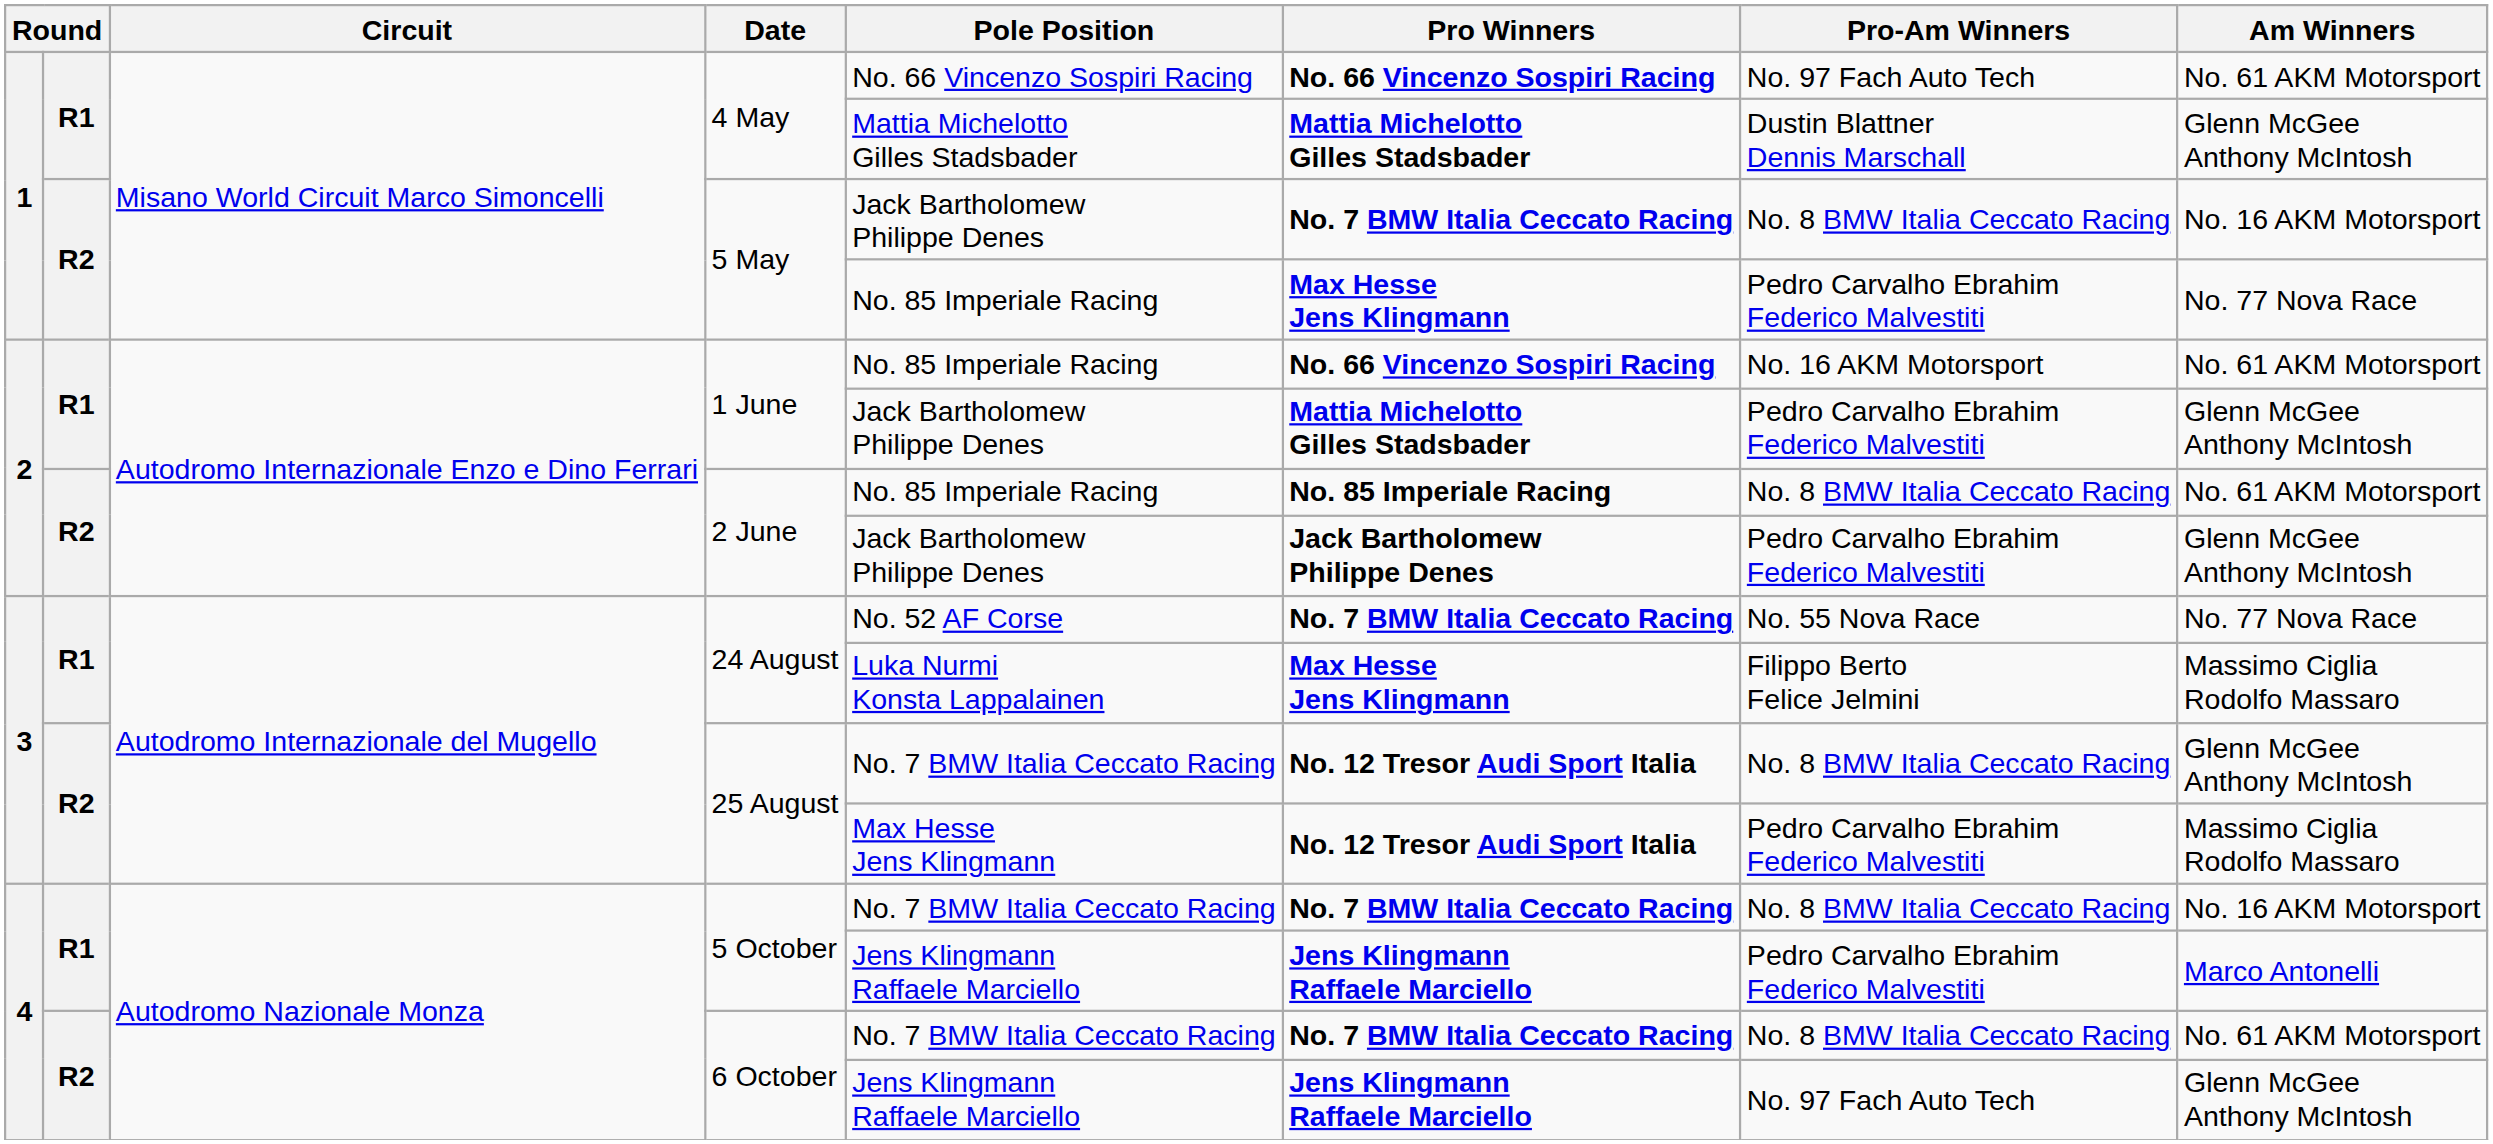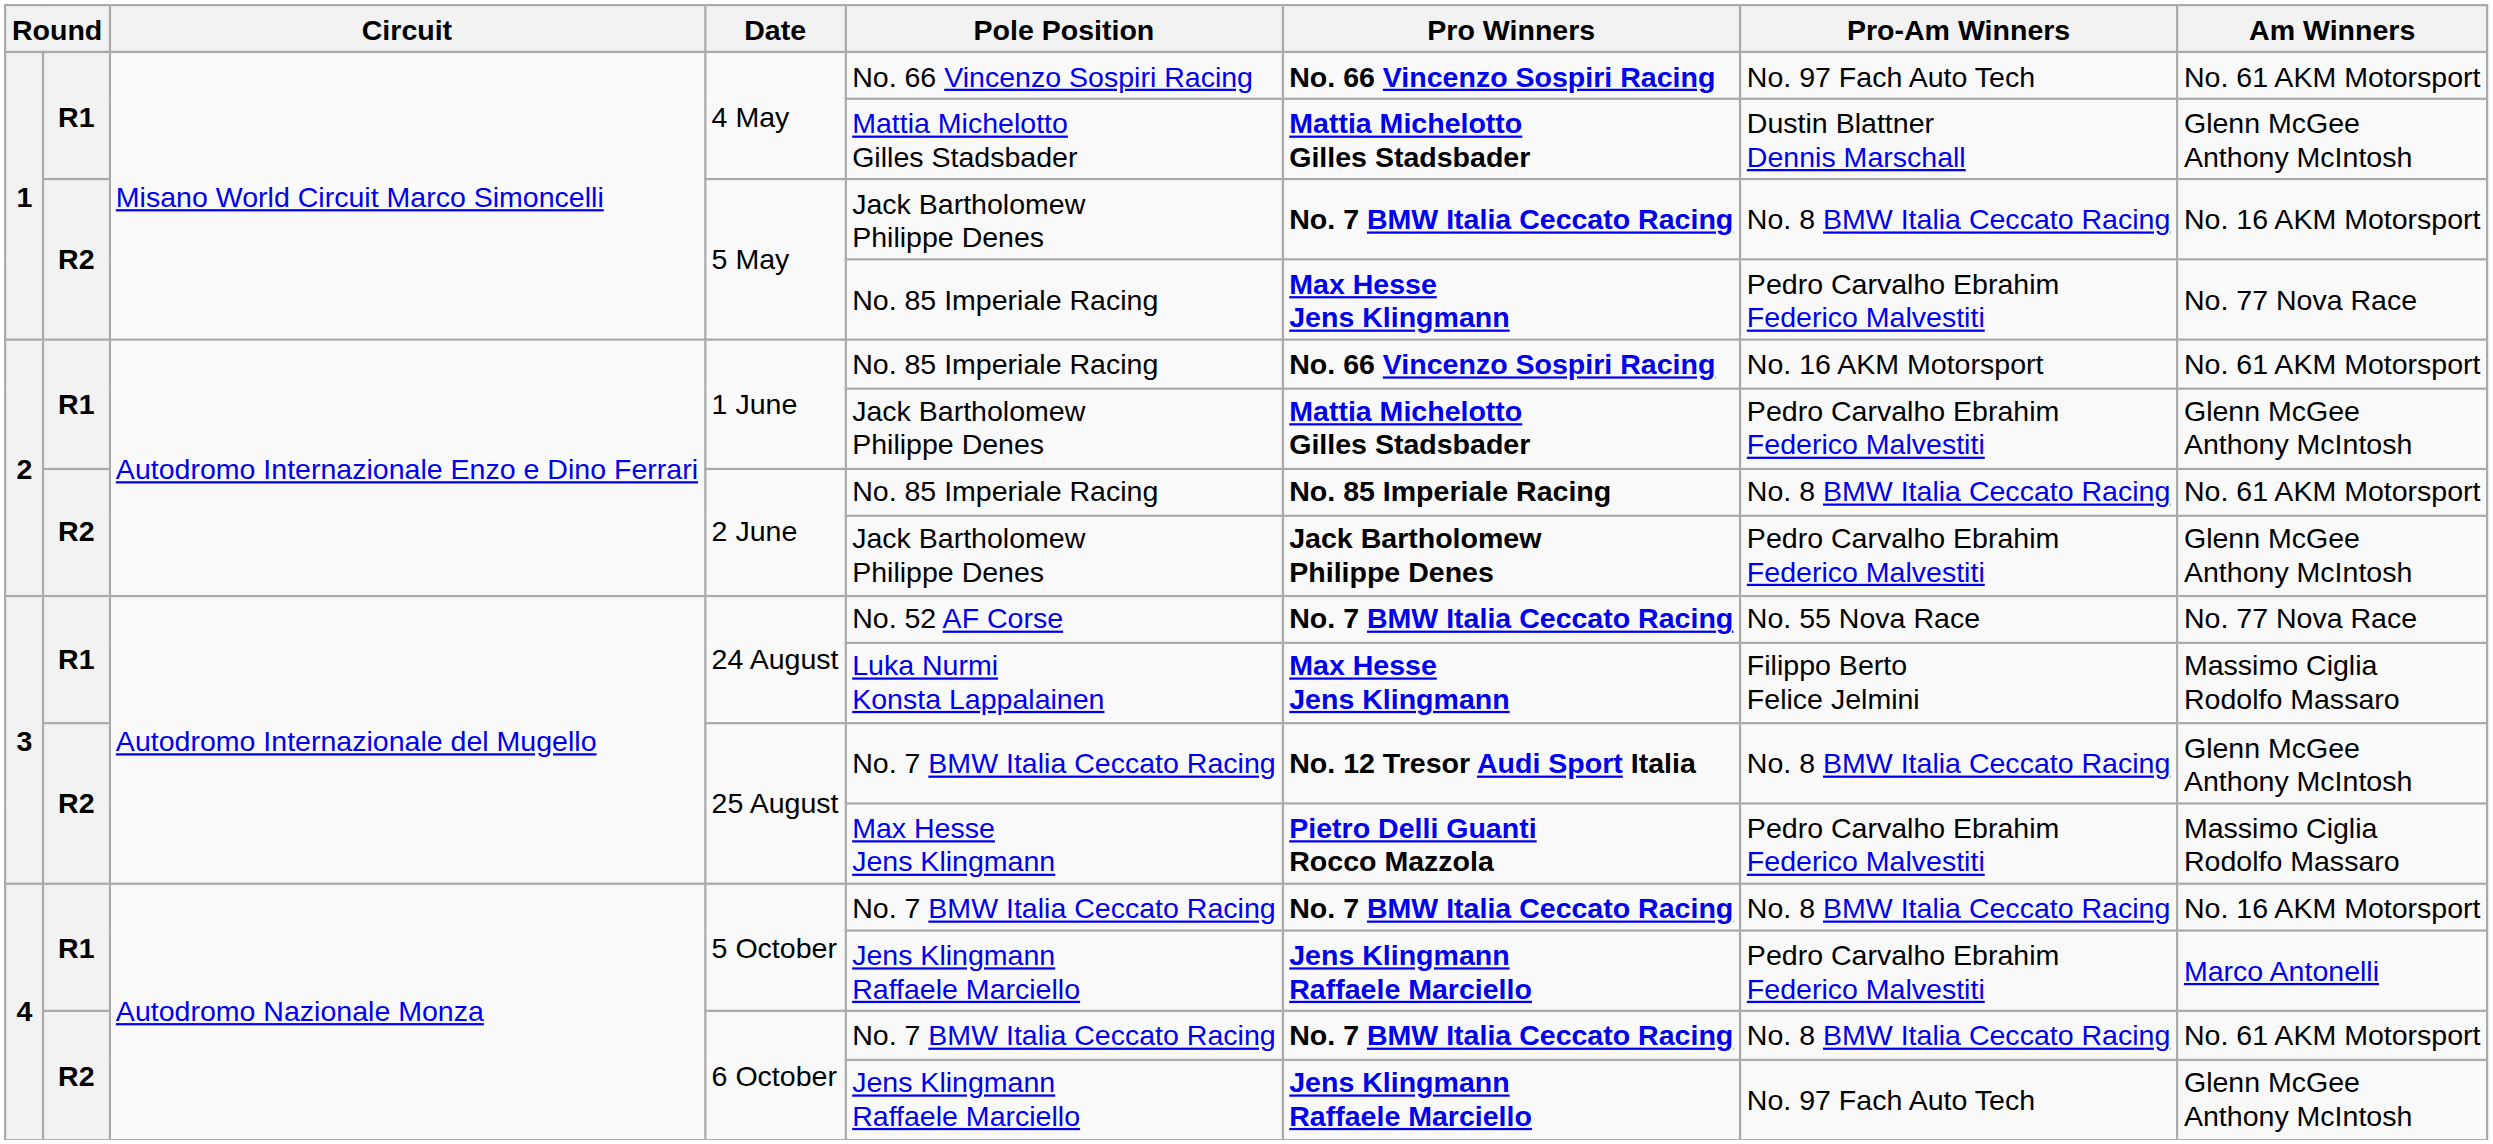(1493, 844) No. 12 Tresor Audi Sport Italia -> (1413, 844) Pietro Delli Guanti Rocco Mazzola
